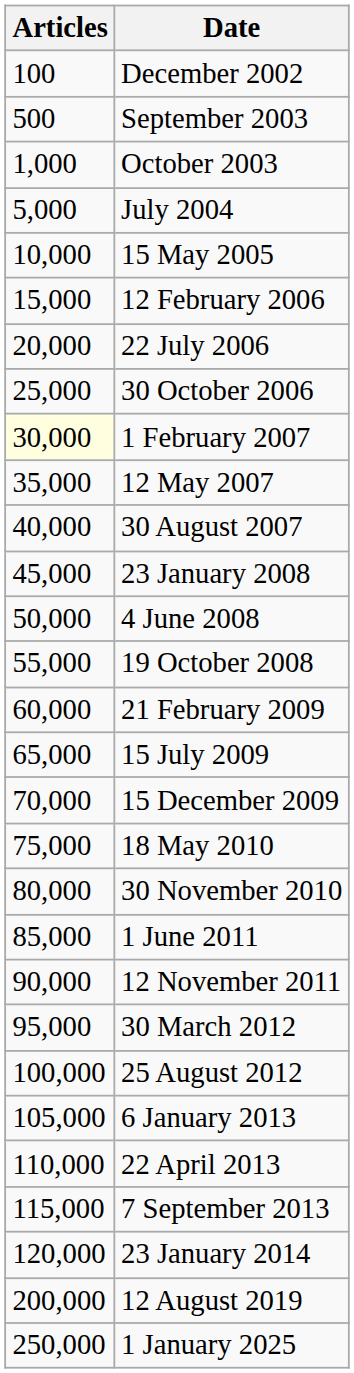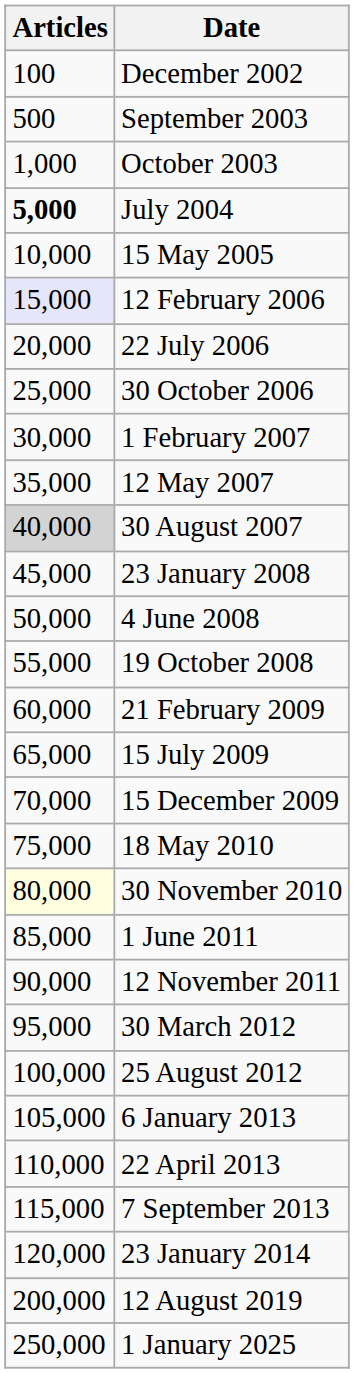(45, 209) normal -> (45, 209) bold
(52, 300) no background -> (52, 300) lavender background
(52, 436) lightyellow background -> (52, 436) no background
(52, 527) no background -> (52, 527) lightgrey background
(52, 890) no background -> (52, 890) lightyellow background
